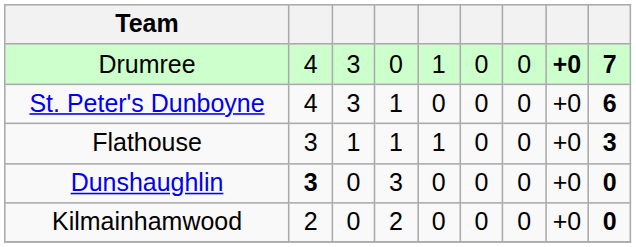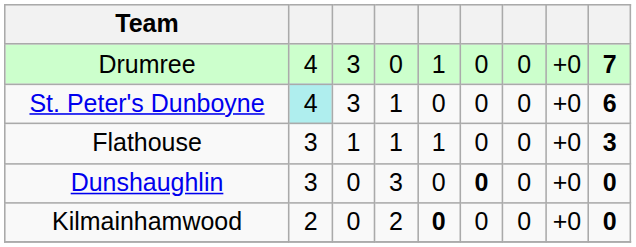(567, 63) bold -> (567, 63) normal
(311, 103) no background -> (311, 103) paleturquoise background
(311, 182) bold -> (311, 182) normal
(481, 182) normal -> (481, 182) bold
(439, 222) normal -> (439, 222) bold
